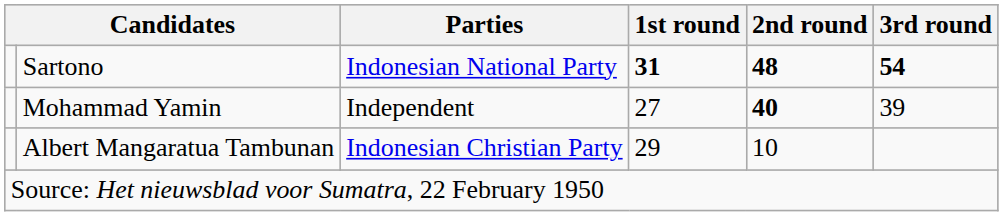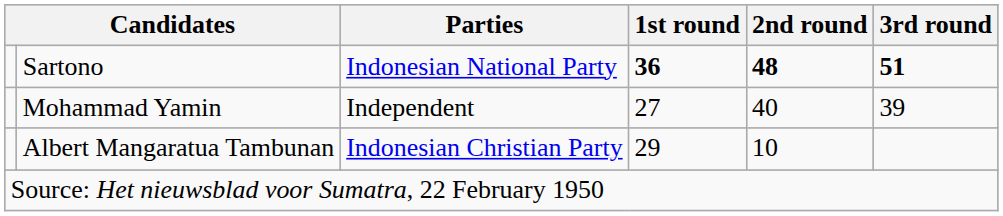(648, 66) 31 -> (648, 66) 36
(892, 66) 54 -> (892, 66) 51
(765, 107) bold -> (765, 107) normal
